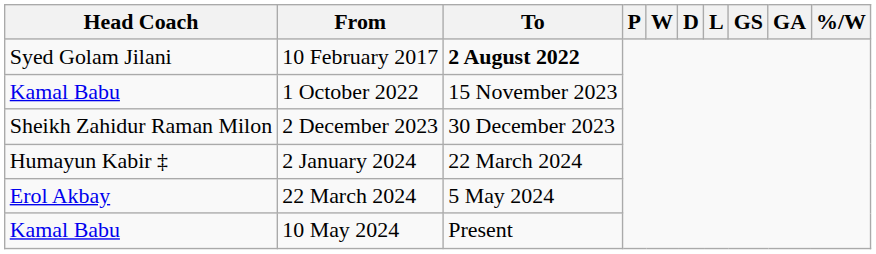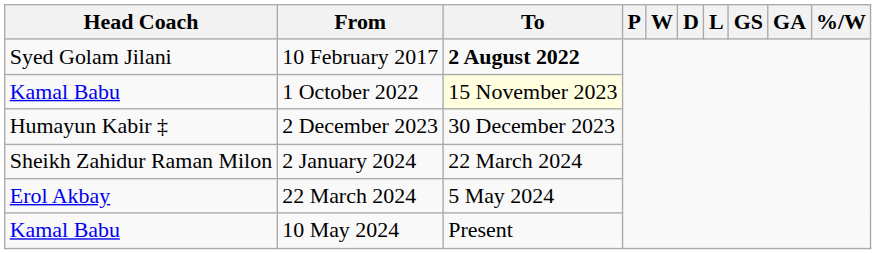(533, 91) no background -> (533, 91) lightyellow background
(141, 126) Sheikh Zahidur Raman Milon -> (89, 126) Humayun Kabir ‡
(89, 160) Humayun Kabir ‡ -> (141, 160) Sheikh Zahidur Raman Milon
